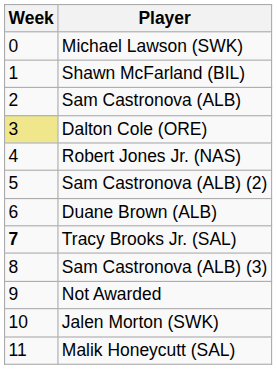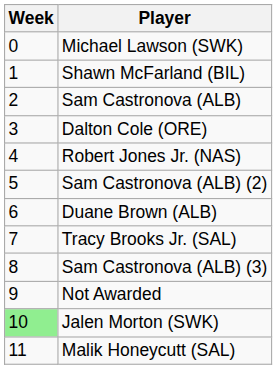(13, 128) khaki background -> (13, 128) no background
(13, 239) bold -> (13, 239) normal
(18, 322) no background -> (18, 322) lightgreen background
